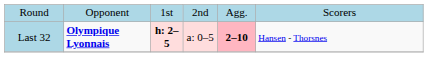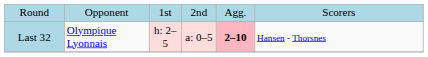(93, 36) bold -> (92, 36) normal
(167, 36) bold -> (165, 36) normal
